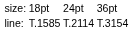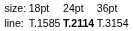(79, 23) normal -> (79, 23) bold
